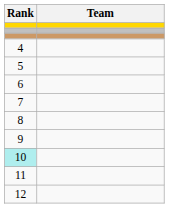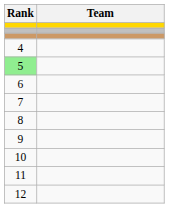(20, 66) no background -> (20, 66) lightgreen background
(20, 157) paleturquoise background -> (20, 157) no background
